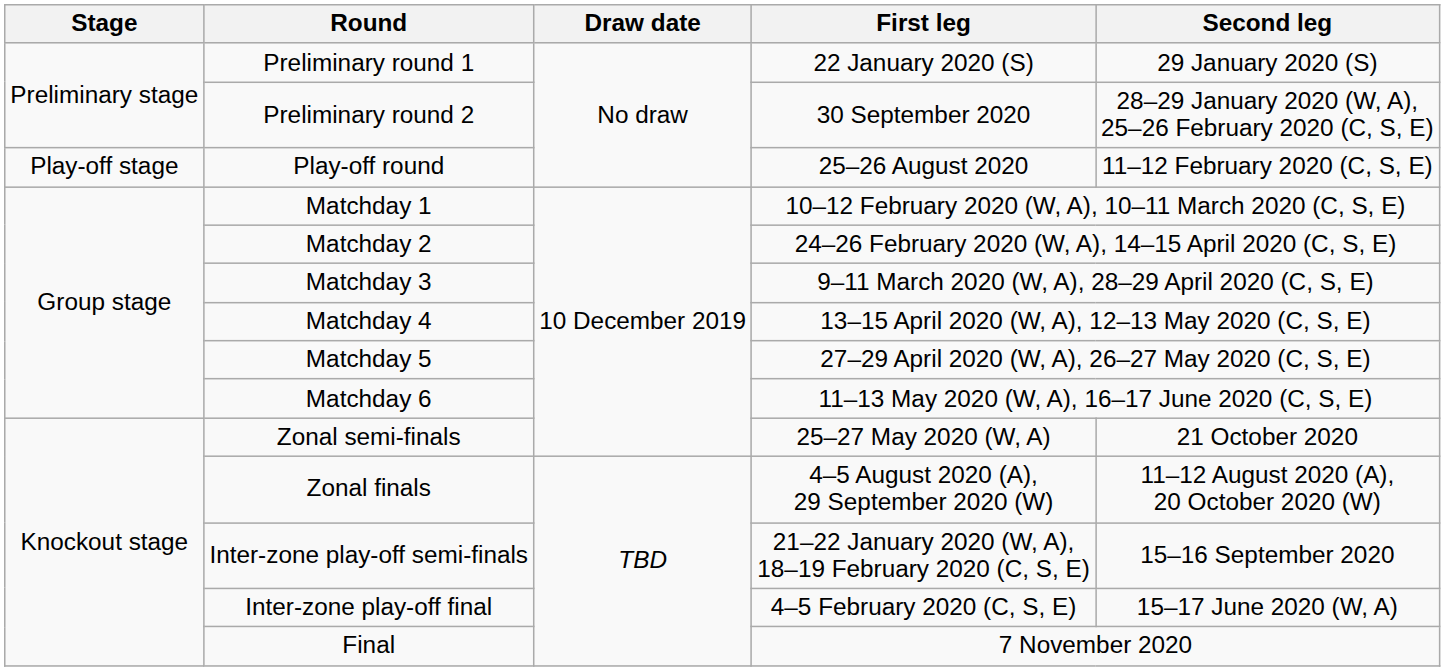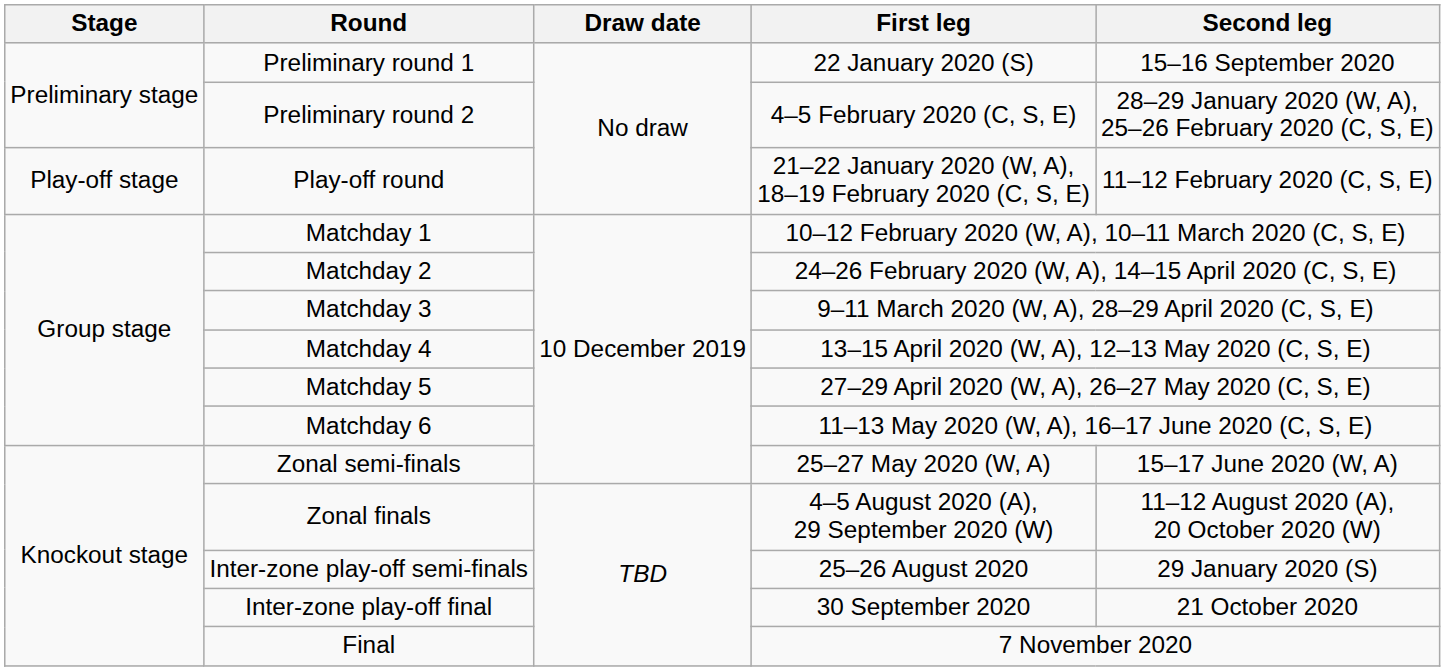(1267, 62) 29 January 2020 (S) -> (1267, 62) 15–16 September 2020
(924, 114) 30 September 2020 -> (924, 114) 4–5 February 2020 (C, S, E)
(924, 166) 25–26 August 2020 -> (924, 180) 21–22 January 2020 (W, A), 18–19 February 2020 (C, S, E)
(1267, 436) 21 October 2020 -> (1267, 464) 15–17 June 2020 (W, A)
(924, 555) 21–22 January 2020 (W, A), 18–19 February 2020 (C, S, E) -> (924, 568) 25–26 August 2020
(1267, 555) 15–16 September 2020 -> (1267, 568) 29 January 2020 (S)
(924, 607) 4–5 February 2020 (C, S, E) -> (924, 607) 30 September 2020
(1267, 607) 15–17 June 2020 (W, A) -> (1267, 607) 21 October 2020
